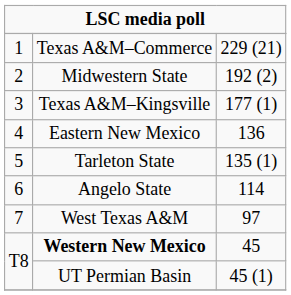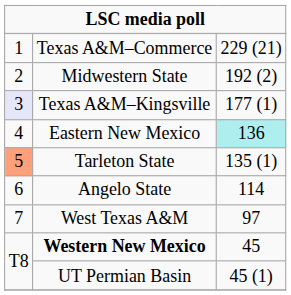(19, 104) no background -> (19, 104) lavender background
(251, 133) no background -> (251, 133) paleturquoise background
(19, 161) no background -> (19, 161) lightsalmon background
